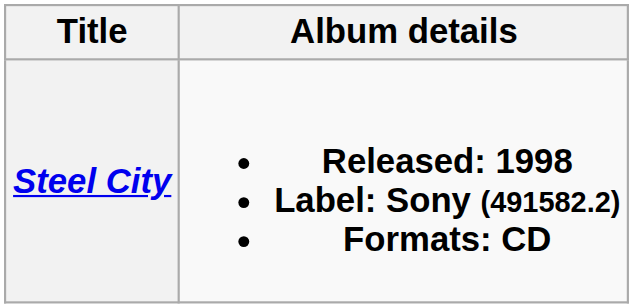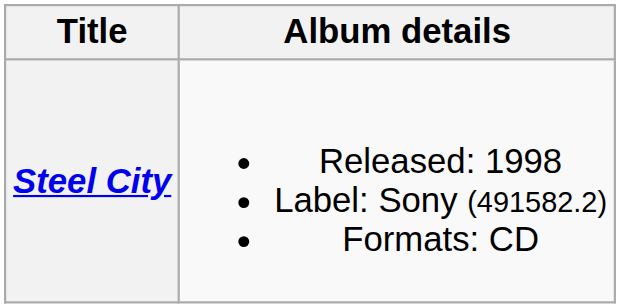(404, 201) bold -> (397, 201) normal
